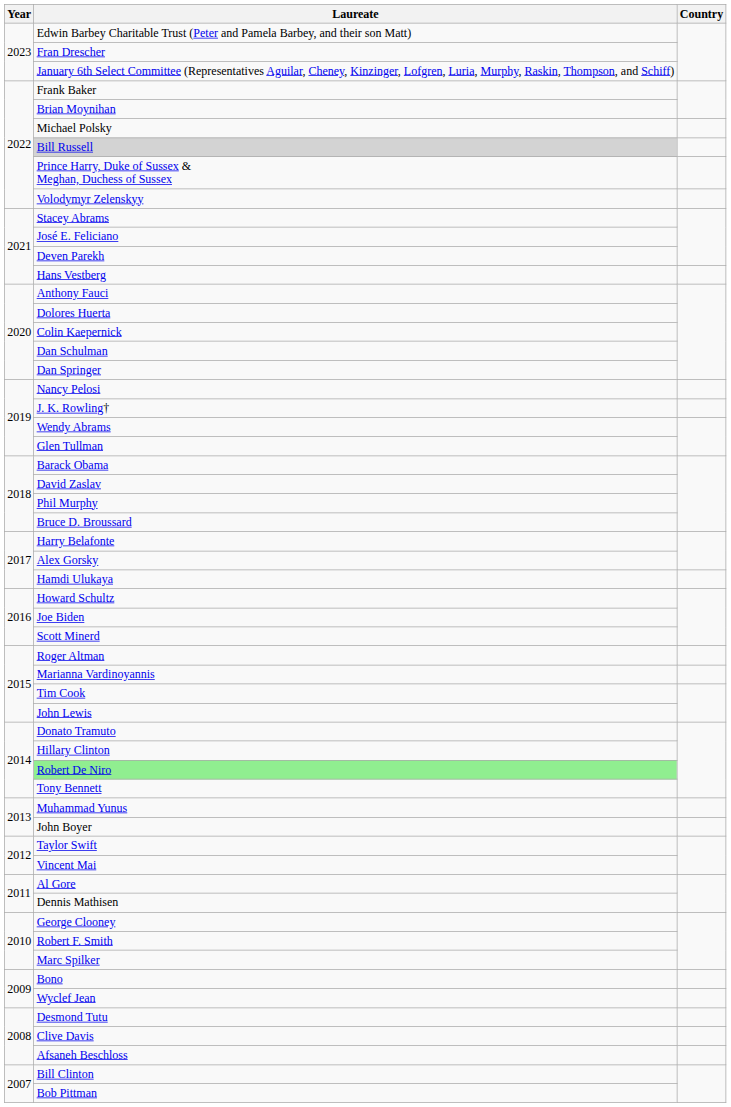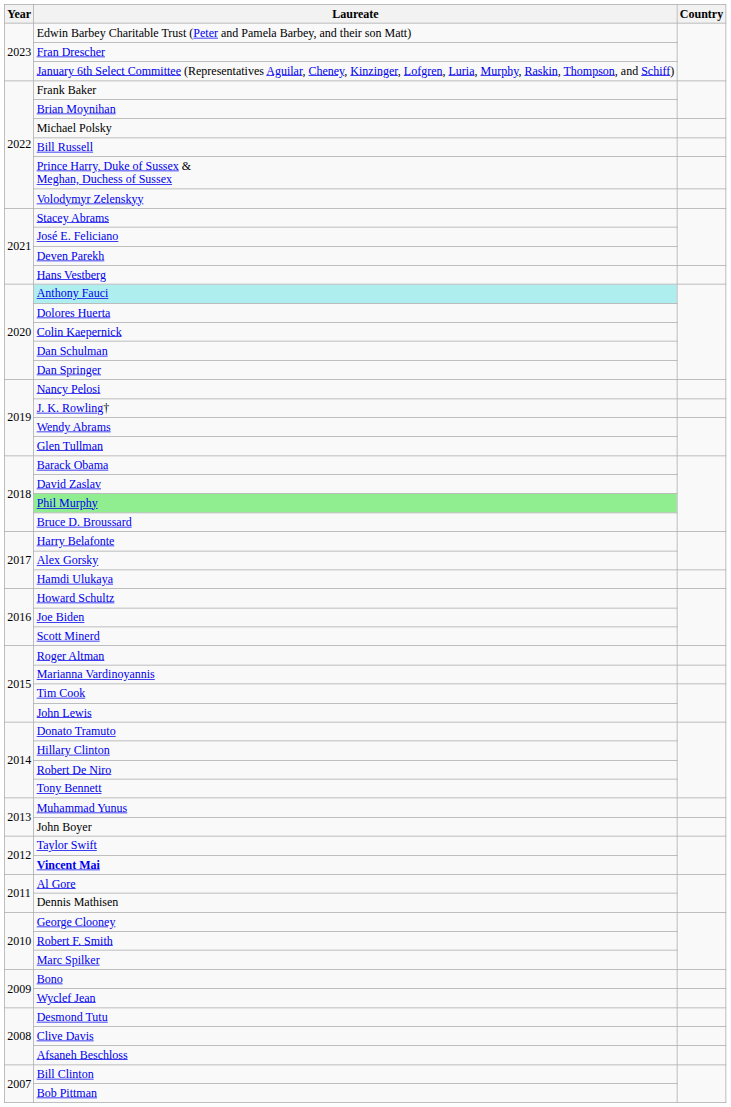(65, 147) lightgrey background -> (65, 147) no background
(73, 293) no background -> (73, 293) paleturquoise background
(67, 503) no background -> (67, 503) lightgreen background
(74, 769) lightgreen background -> (74, 769) no background
(66, 864) normal -> (68, 864) bold
